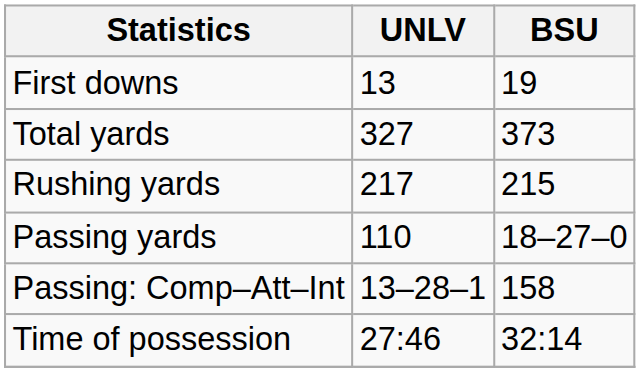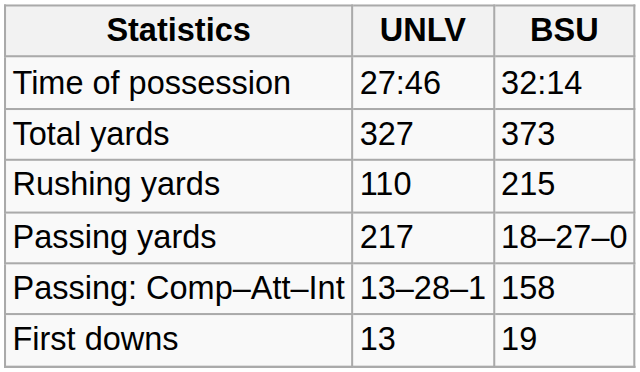rows swapped: (96, 82) <-> (152, 339)
(387, 185) 217 -> (386, 185) 110
(386, 236) 110 -> (387, 236) 217
